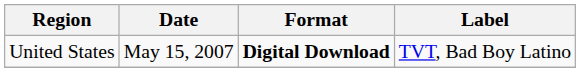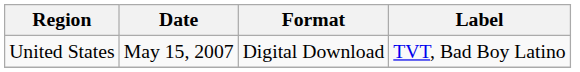(316, 51) bold -> (313, 51) normal
